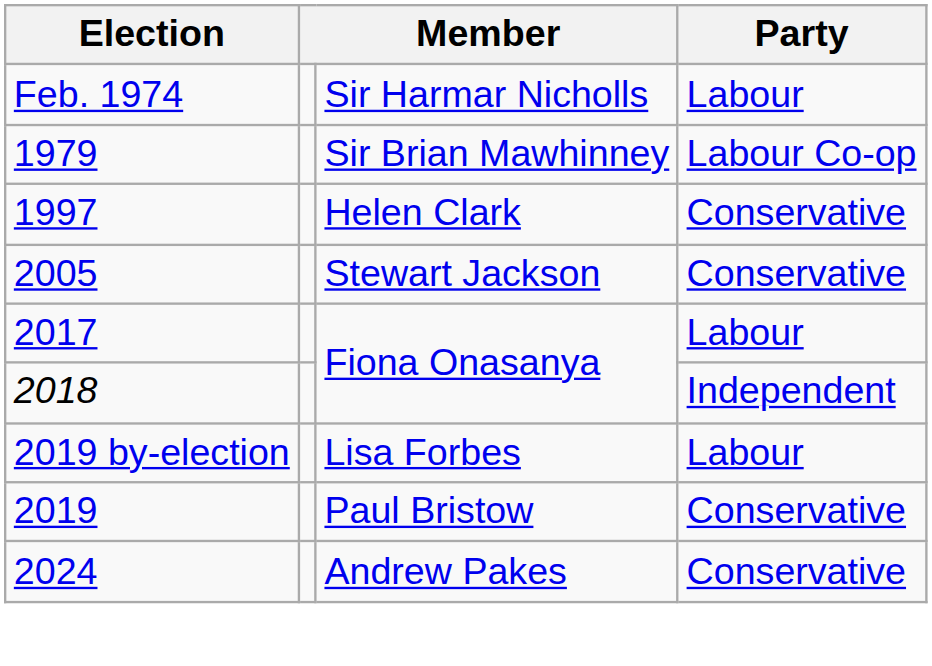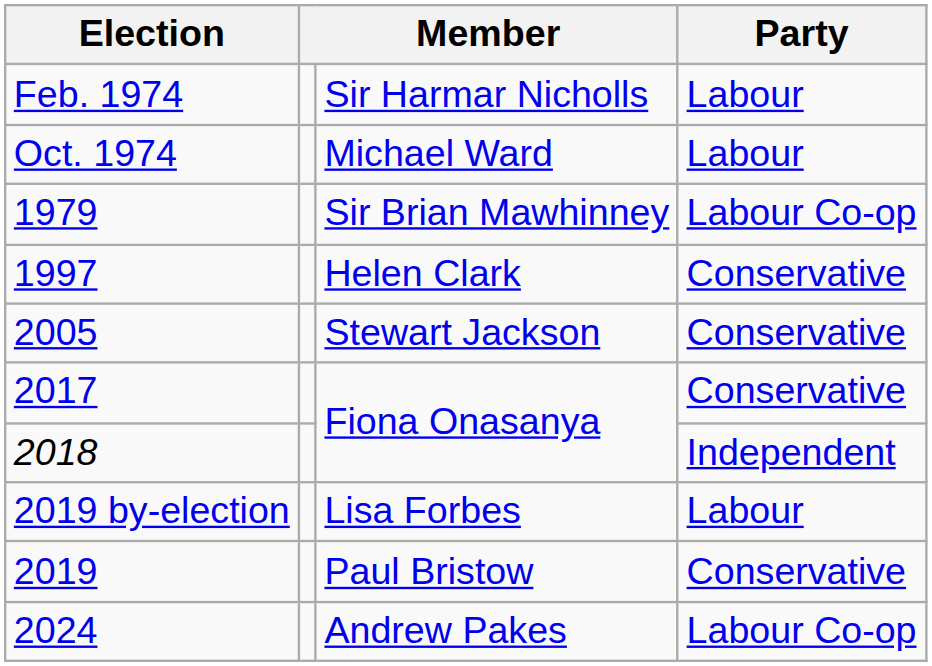+ row: (95, 153)
(745, 332) Labour -> (796, 392) Conservative
(796, 570) Conservative -> (802, 630) Labour Co-op
